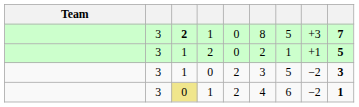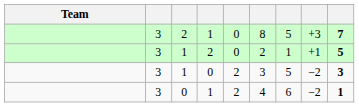(184, 34) bold -> (184, 34) normal
(184, 92) khaki background -> (184, 92) no background
